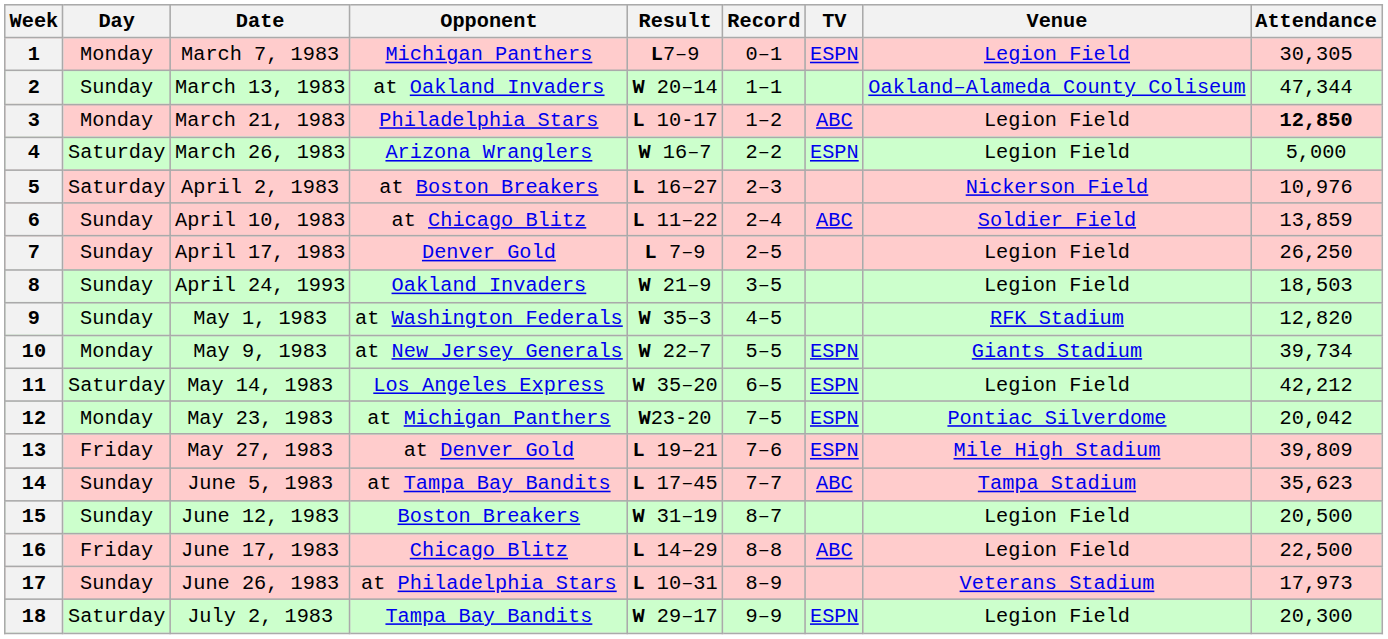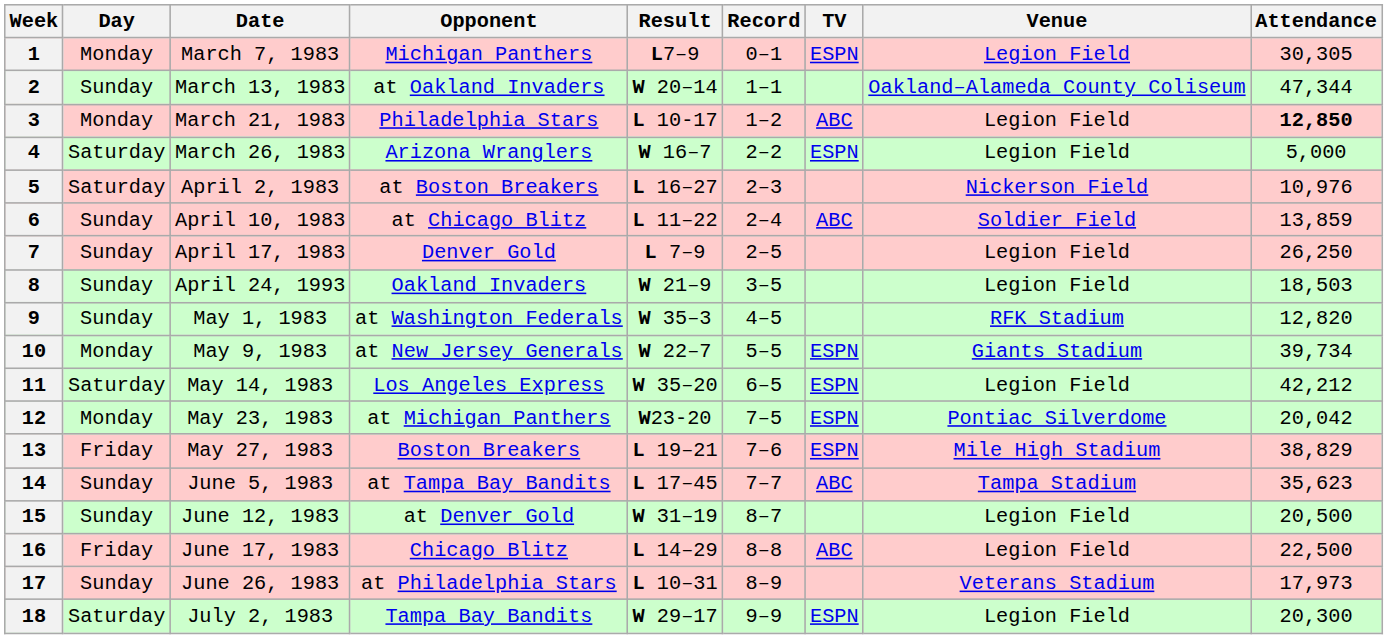(489, 451) at Denver Gold -> (489, 451) Boston Breakers
(1316, 451) 39,809 -> (1316, 451) 38,829
(489, 517) Boston Breakers -> (489, 517) at Denver Gold
